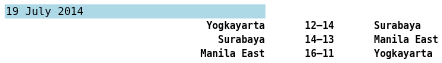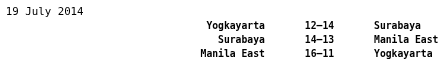(45, 11) lightblue background -> (45, 11) no background
